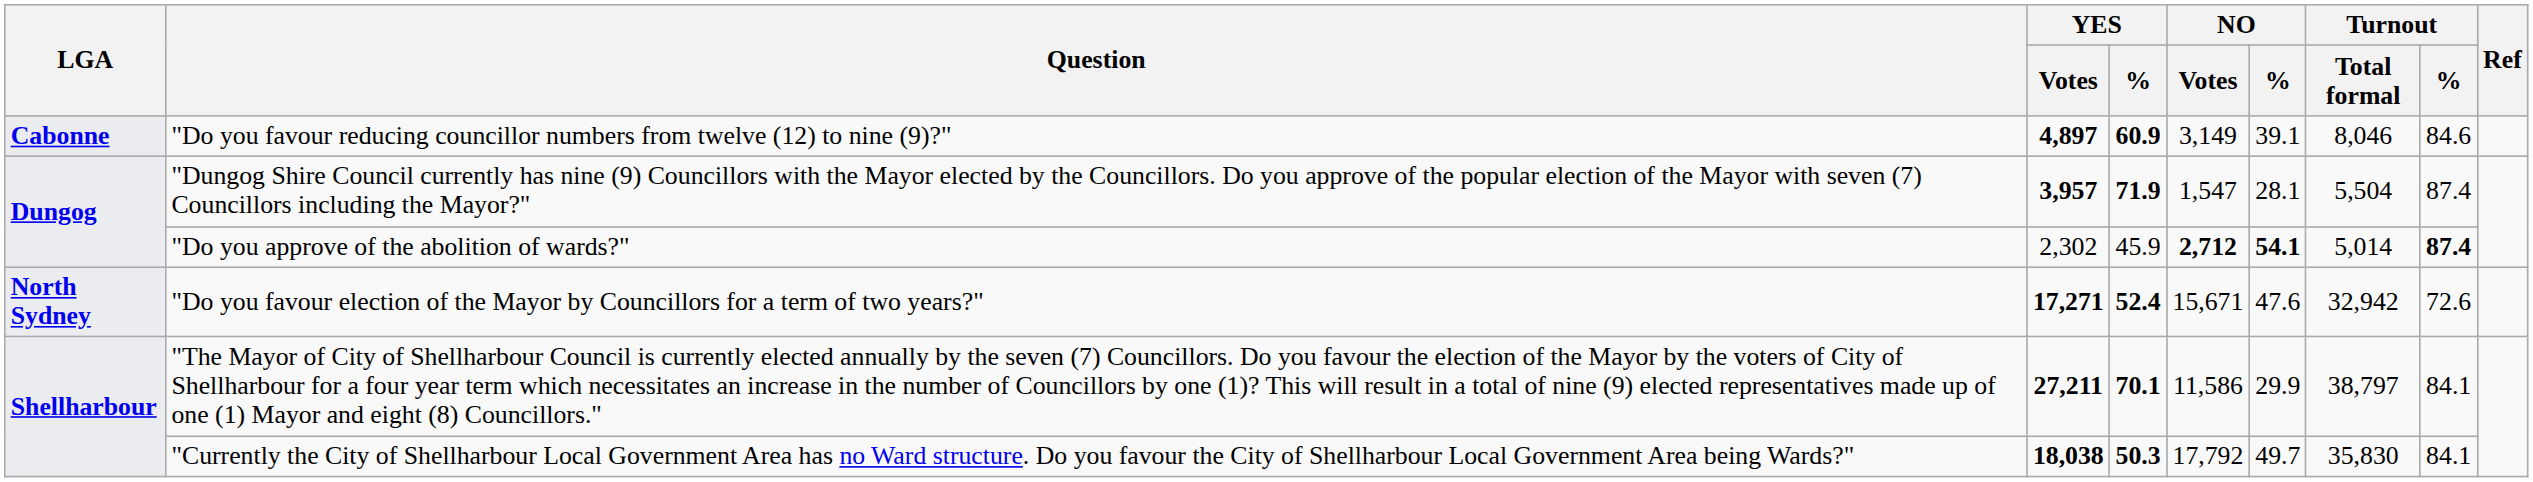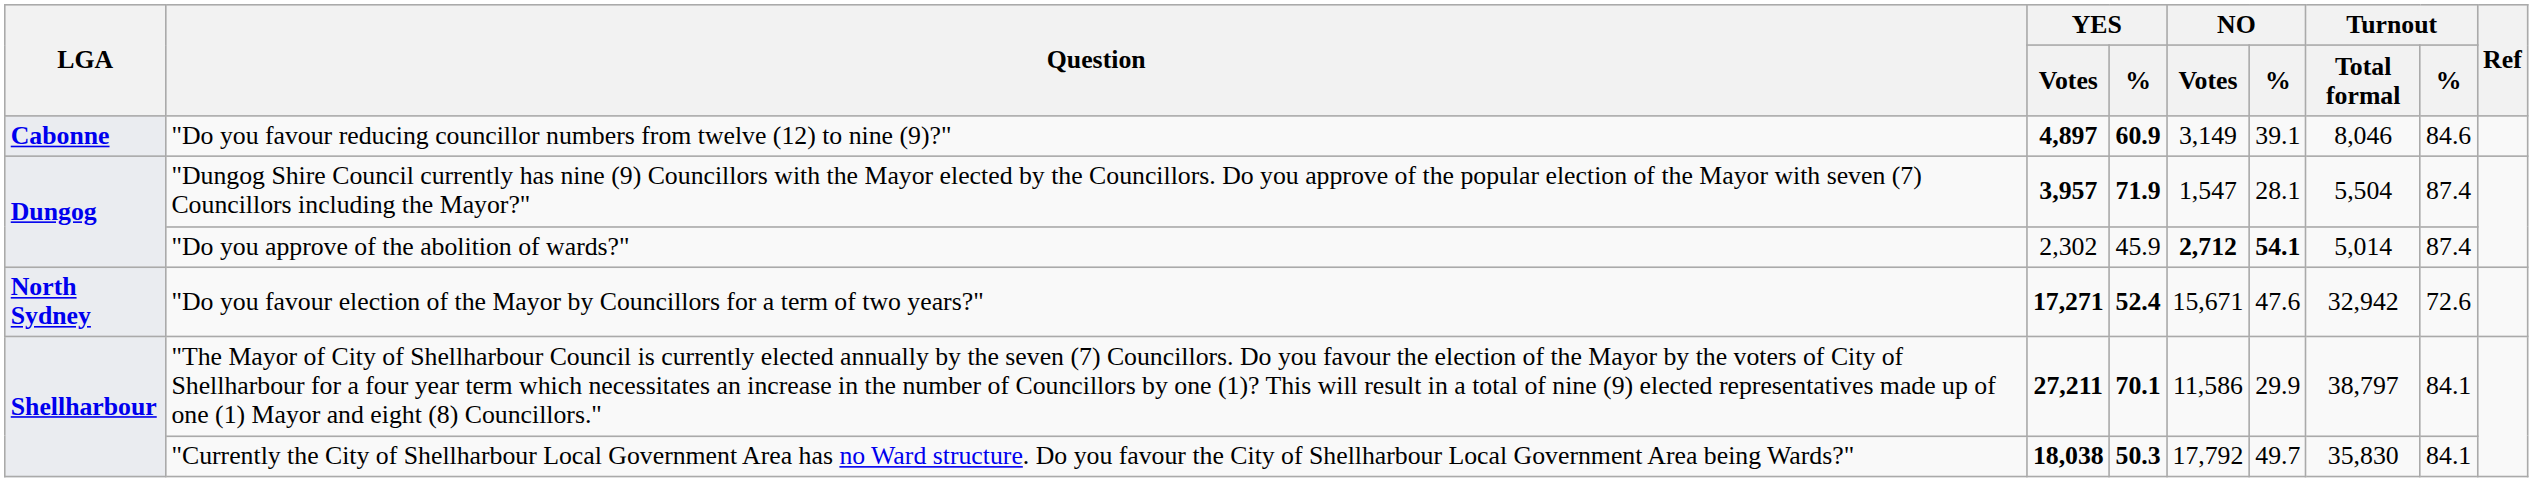(2449, 246) bold -> (2449, 246) normal
